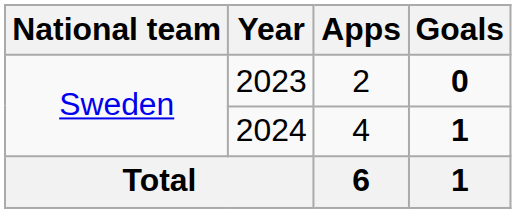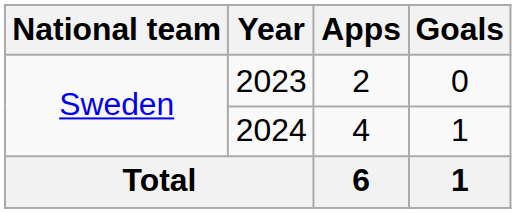(460, 80) bold -> (460, 80) normal
(460, 130) bold -> (460, 130) normal
